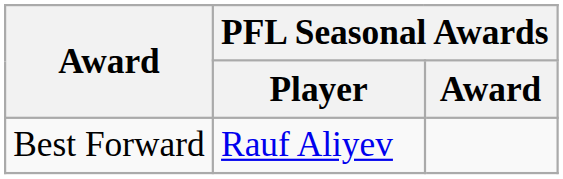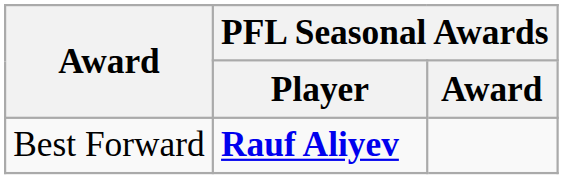(307, 144) normal -> (310, 144) bold
